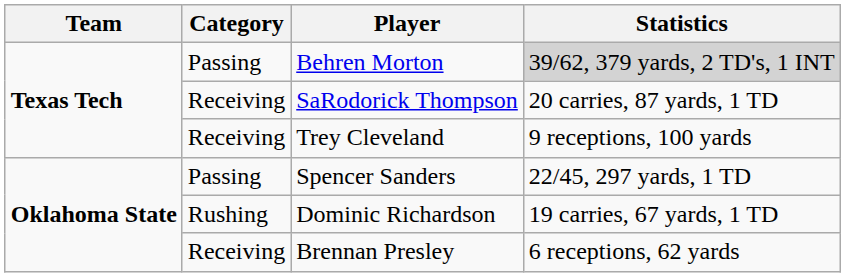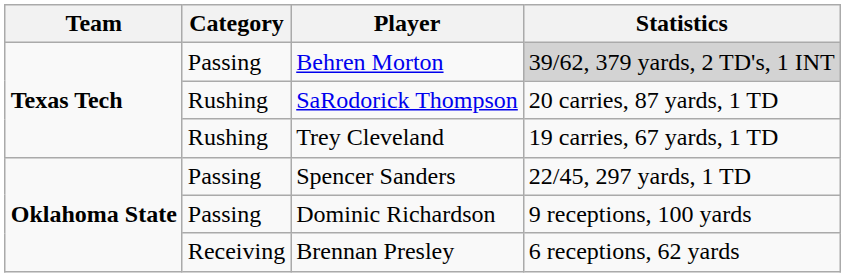(237, 99) Receiving -> (228, 99) Rushing
(237, 137) Receiving -> (228, 137) Rushing
(640, 137) 9 receptions, 100 yards -> (654, 137) 19 carries, 67 yards, 1 TD
(228, 213) Rushing -> (225, 213) Passing
(654, 213) 19 carries, 67 yards, 1 TD -> (640, 213) 9 receptions, 100 yards
